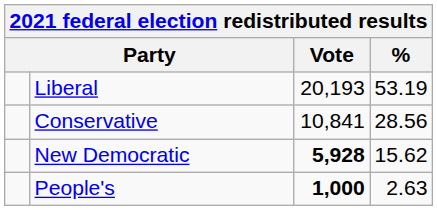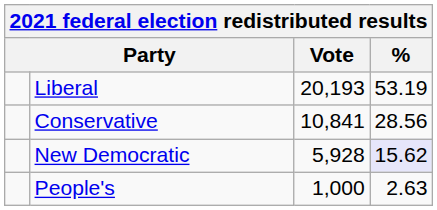(338, 155) bold -> (338, 155) normal
(401, 155) no background -> (401, 155) lavender background
(338, 188) bold -> (338, 188) normal
